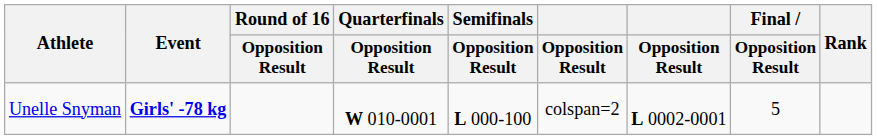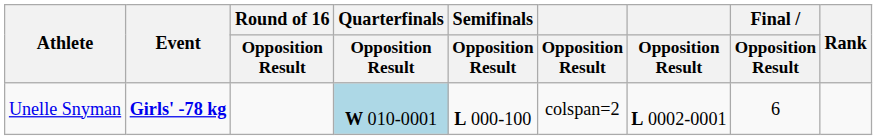(391, 119) no background -> (391, 119) lightblue background
(775, 108) 5 -> (775, 108) 6
